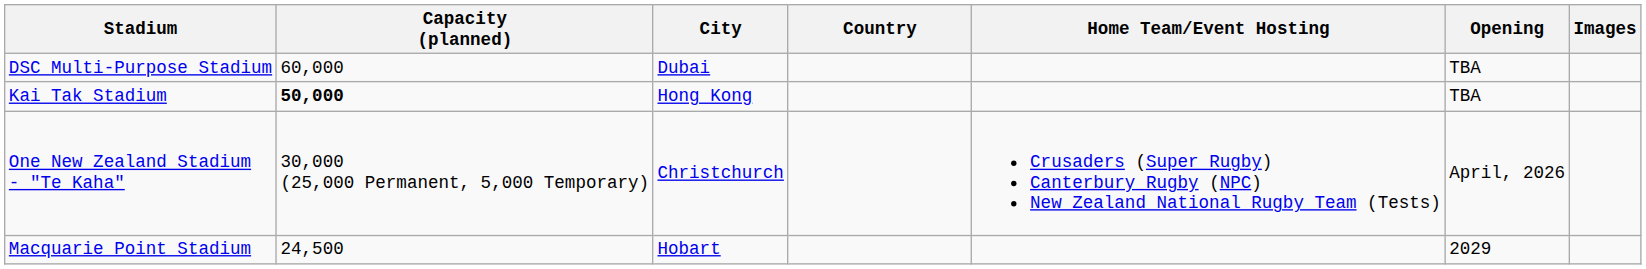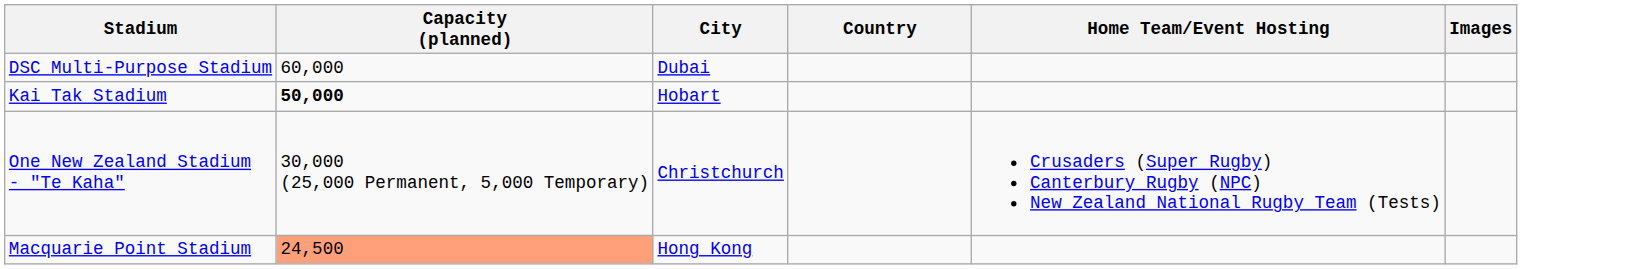- column: (1507, 29)
(705, 96) Hong Kong -> (689, 96) Hobart
(312, 249) no background -> (312, 249) lightsalmon background
(689, 249) Hobart -> (705, 249) Hong Kong
